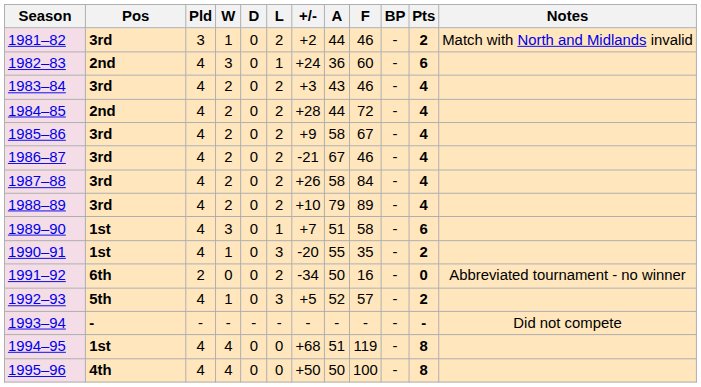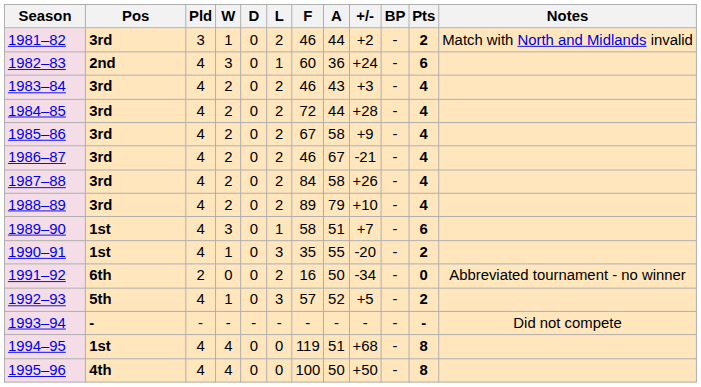columns swapped: (365, 16) <-> (308, 16)
(102, 110) 2nd -> (101, 110) 3rd
